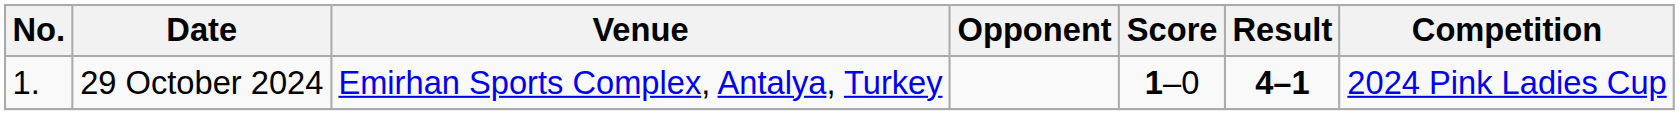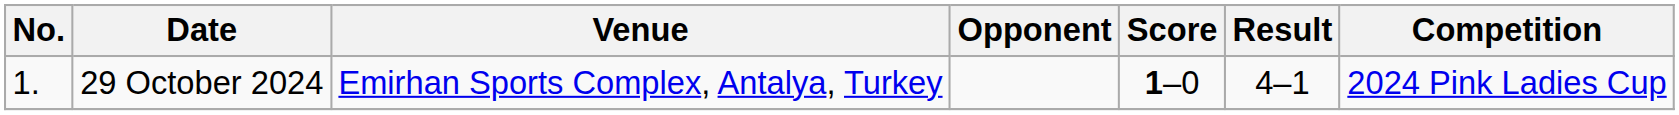(1282, 82) bold -> (1282, 82) normal
